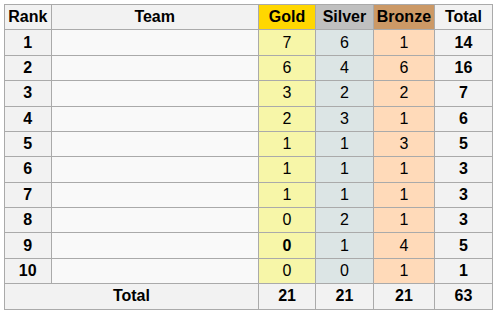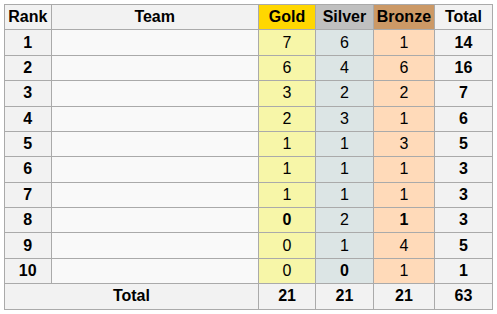(287, 220) normal -> (287, 220) bold
(404, 220) normal -> (404, 220) bold
(287, 245) bold -> (287, 245) normal
(344, 270) normal -> (344, 270) bold
